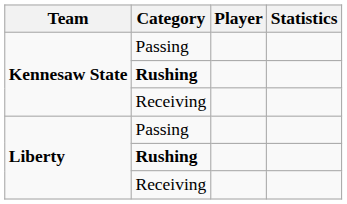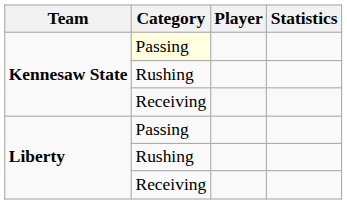(162, 46) no background -> (162, 46) lightyellow background
(167, 74) bold -> (165, 74) normal
(167, 157) bold -> (165, 157) normal
